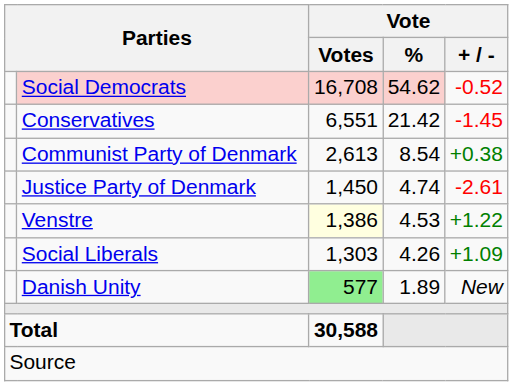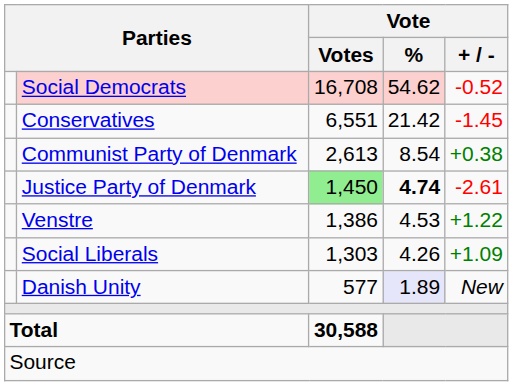(352, 187) no background -> (352, 187) lightgreen background
(420, 187) normal -> (420, 187) bold
(352, 220) lightyellow background -> (352, 220) no background
(361, 287) lightgreen background -> (361, 287) no background
(420, 287) no background -> (420, 287) lavender background
